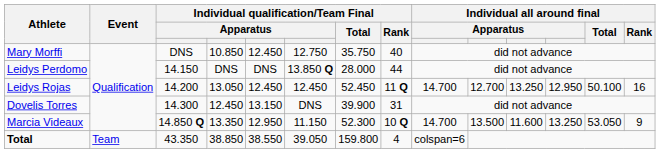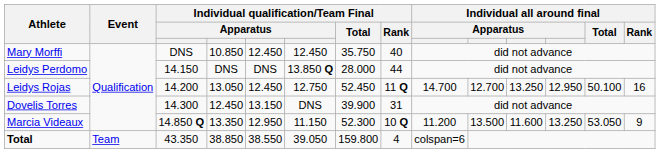(310, 53) 12.750 -> (310, 53) 12.450
(310, 88) 12.450 -> (310, 88) 12.750
(440, 123) 14.700 -> (440, 123) 11.200
